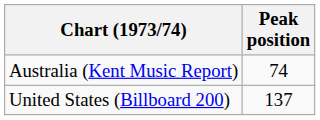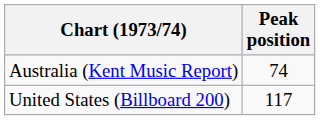(279, 99) 137 -> (279, 99) 117
